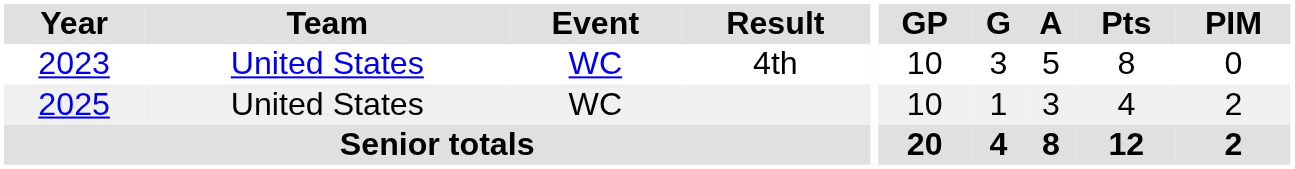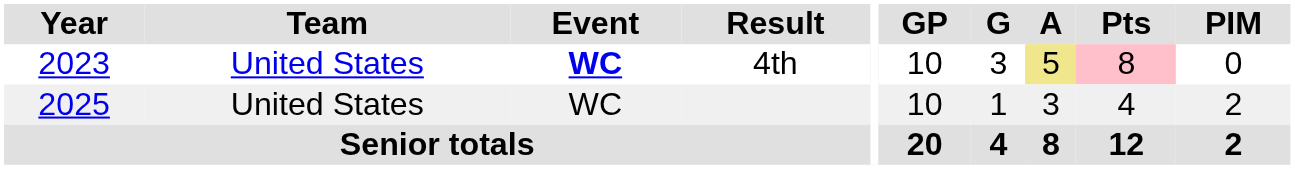(595, 63) normal -> (595, 63) bold
(1051, 63) no background -> (1051, 63) khaki background
(1126, 63) no background -> (1126, 63) pink background
